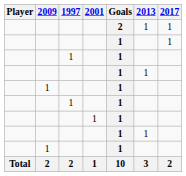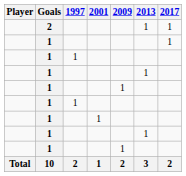columns swapped: (120, 12) <-> (47, 12)
